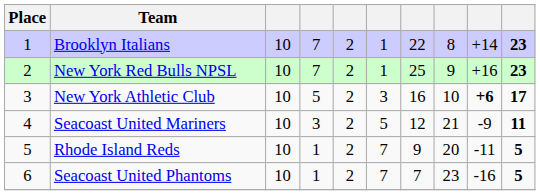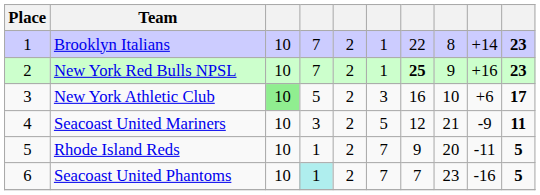(417, 70) normal -> (417, 70) bold
(283, 96) no background -> (283, 96) lightgreen background
(485, 96) bold -> (485, 96) normal
(316, 176) no background -> (316, 176) paleturquoise background
